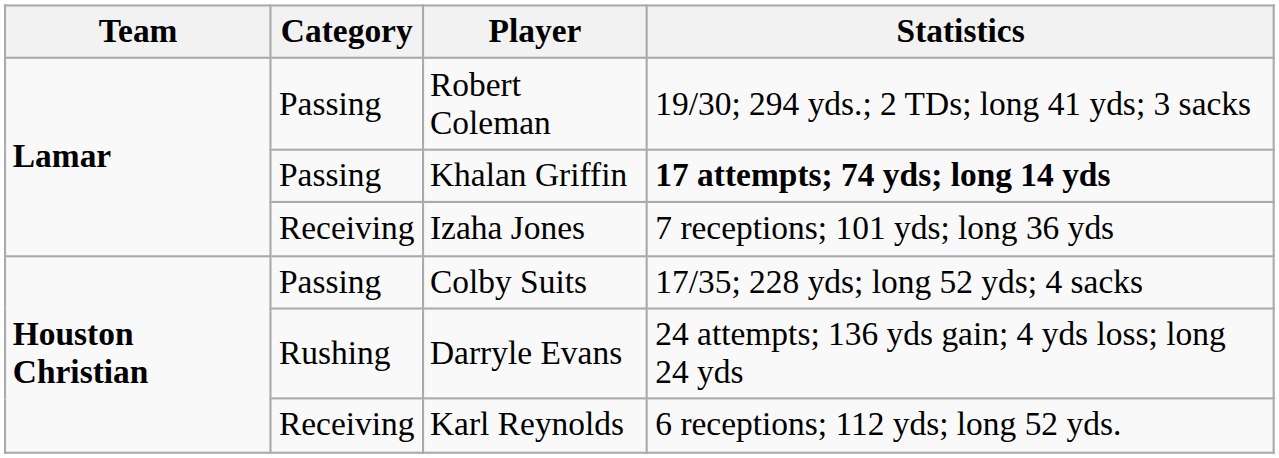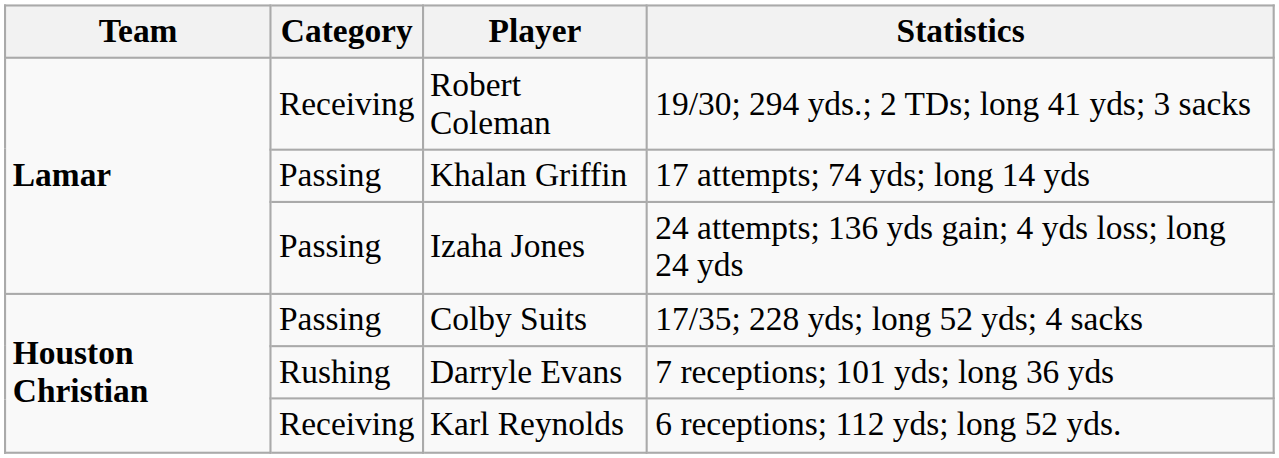(330, 103) Passing -> (347, 103) Receiving
(883, 175) bold -> (873, 175) normal
(347, 228) Receiving -> (330, 246) Passing
(885, 228) 7 receptions; 101 yds; long 36 yds -> (940, 246) 24 attempts; 136 yds gain; 4 yds loss; long 24 yds
(940, 353) 24 attempts; 136 yds gain; 4 yds loss; long 24 yds -> (885, 371) 7 receptions; 101 yds; long 36 yds
